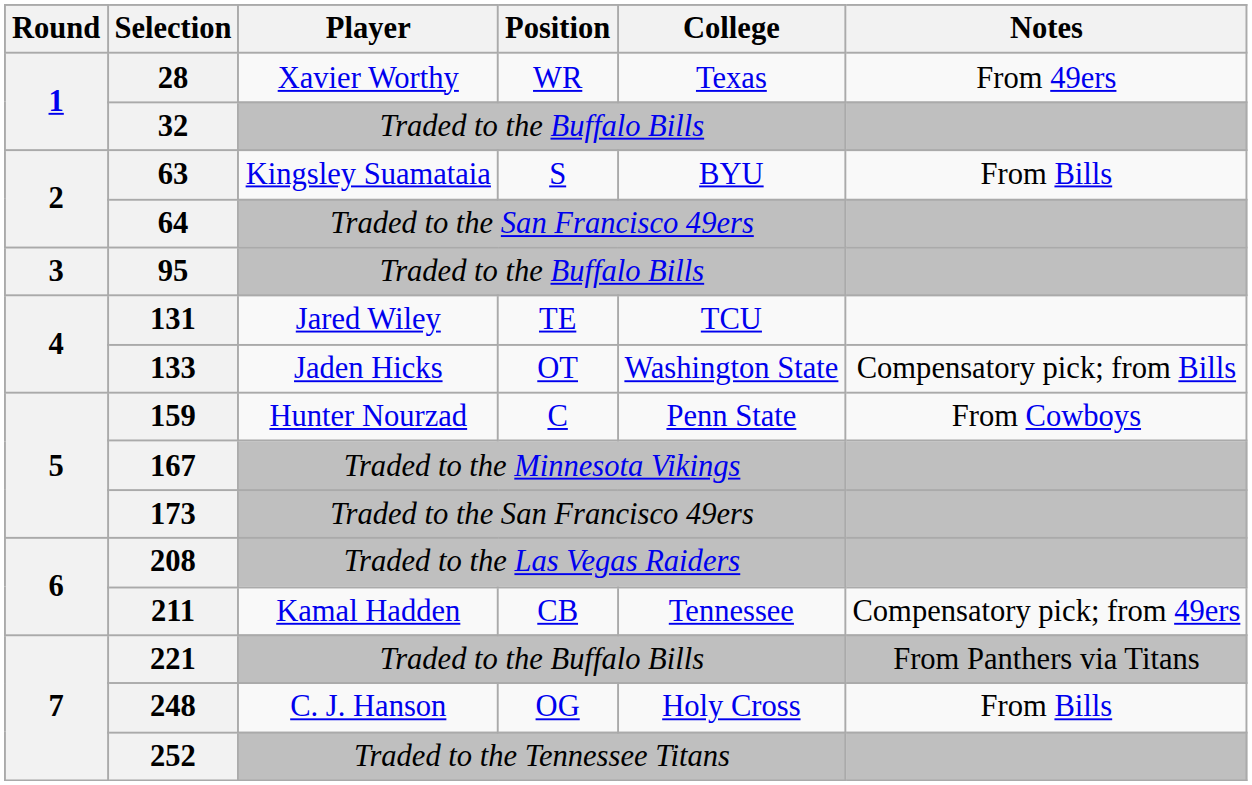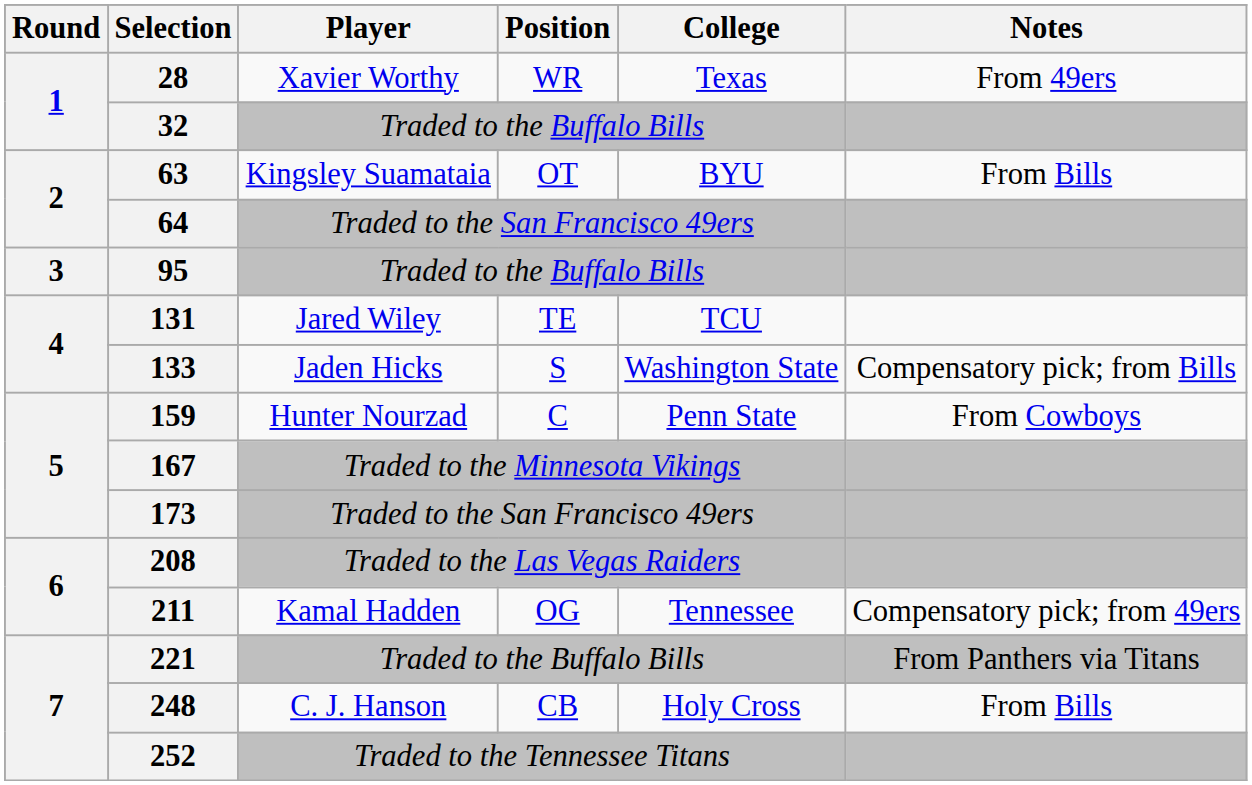(558, 174) S -> (558, 174) OT
(558, 367) OT -> (558, 367) S
(558, 610) CB -> (558, 610) OG
(558, 707) OG -> (558, 707) CB
